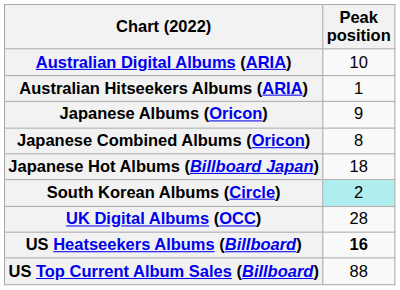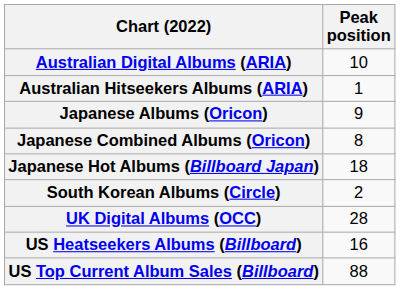(359, 192) paleturquoise background -> (359, 192) no background
(359, 245) bold -> (359, 245) normal
